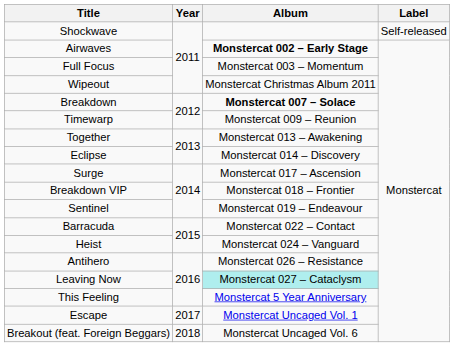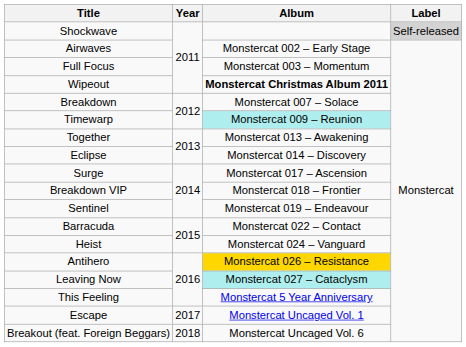(414, 31) no background -> (426, 31) lightgrey background
(290, 48) bold -> (297, 48) normal
(290, 84) normal -> (297, 84) bold
(290, 102) bold -> (297, 102) normal
(290, 119) no background -> (297, 119) paleturquoise background
(290, 262) no background -> (297, 262) gold background
